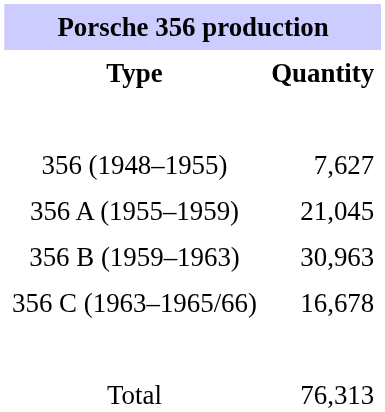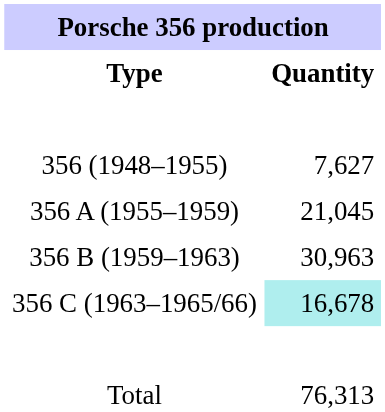(337, 302) no background -> (337, 302) paleturquoise background
